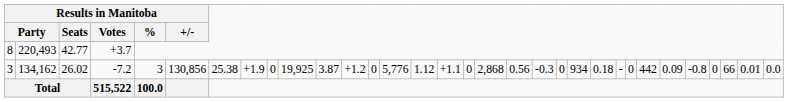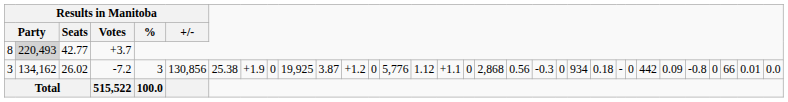(37, 50) no background -> (37, 50) lightgrey background
